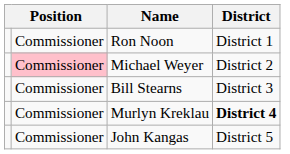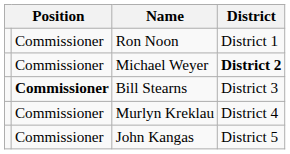(59, 64) pink background -> (59, 64) no background
(245, 64) normal -> (251, 64) bold
(59, 88) normal -> (62, 88) bold
(246, 112) bold -> (250, 112) normal
